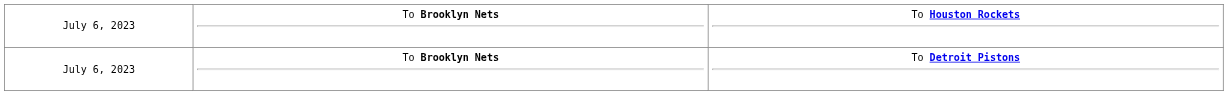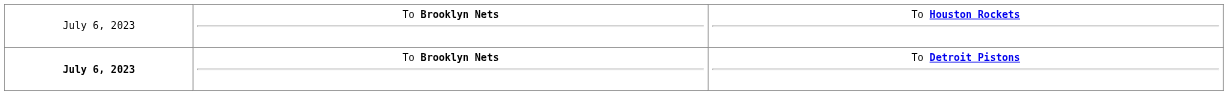(99, 69) normal -> (99, 69) bold
